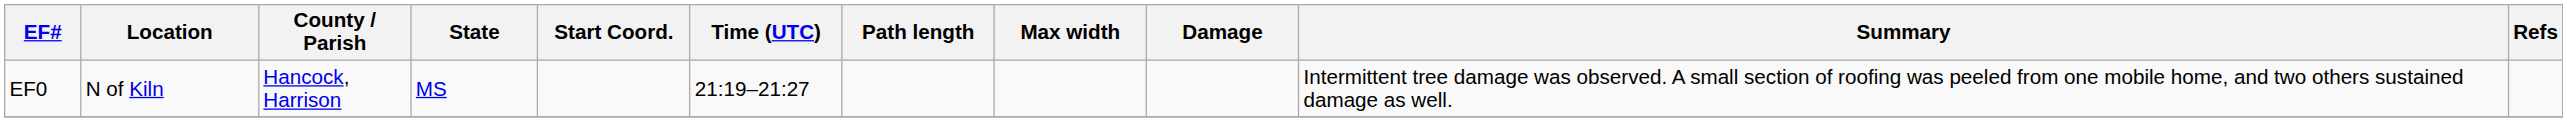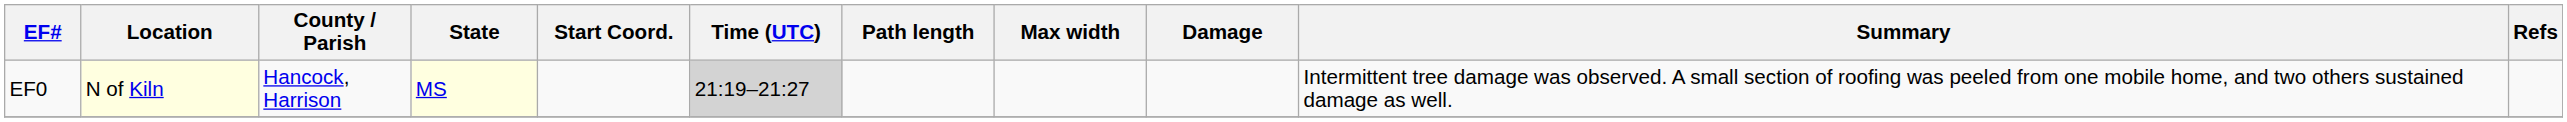(125, 88) no background -> (125, 88) lightyellow background
(431, 88) no background -> (431, 88) lightyellow background
(752, 88) no background -> (752, 88) lightgrey background
